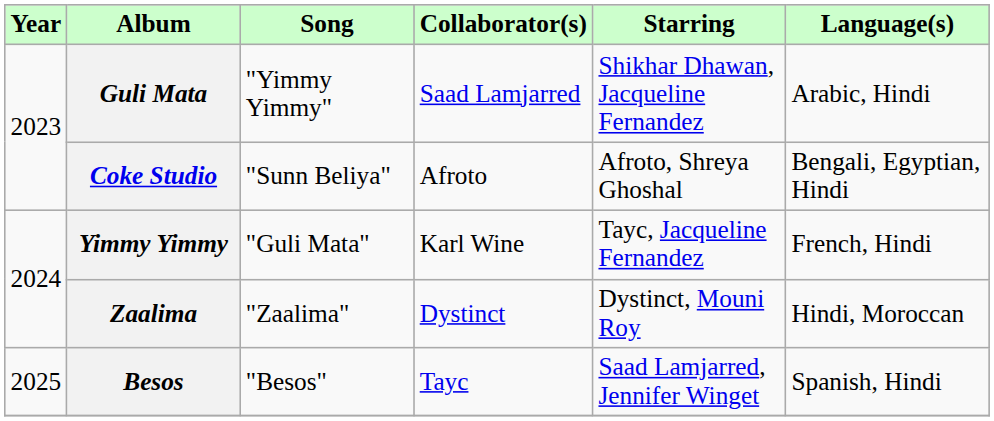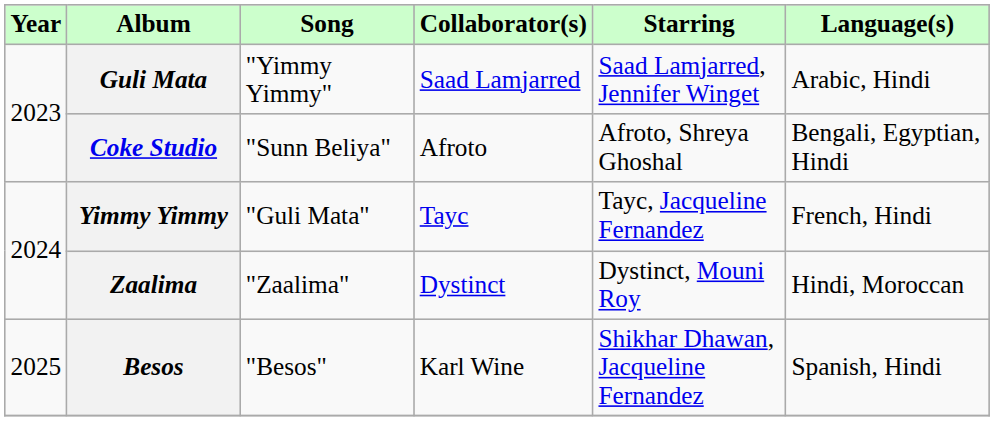(686, 93) Shikhar Dhawan, Jacqueline Fernandez -> (682, 78) Saad Lamjarred, Jennifer Winget
(472, 244) Karl Wine -> (444, 215) Tayc
(444, 381) Tayc -> (472, 367) Karl Wine
(682, 381) Saad Lamjarred, Jennifer Winget -> (686, 367) Shikhar Dhawan, Jacqueline Fernandez
